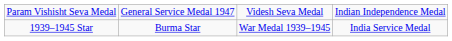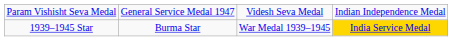(390, 28) no background -> (390, 28) gold background
